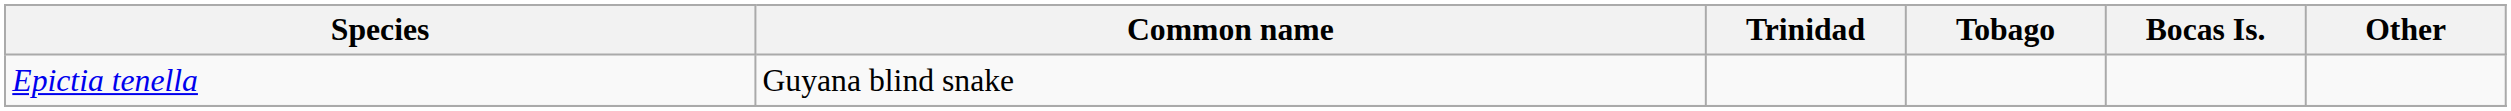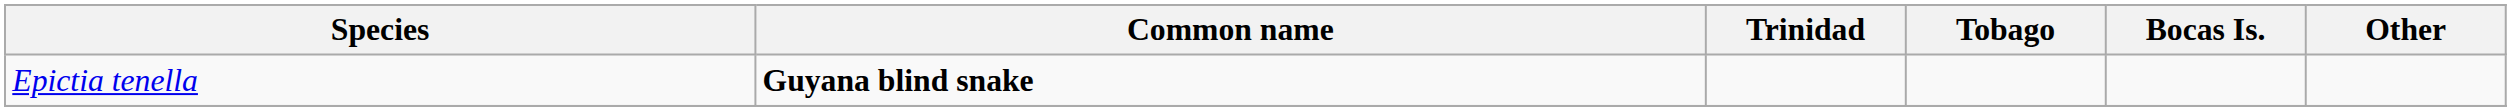(888, 79) normal -> (898, 79) bold
